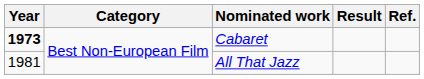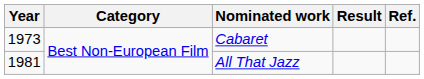(24, 39) bold -> (24, 39) normal
